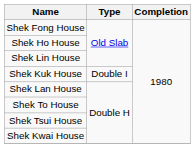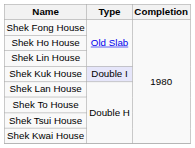(110, 74) no background -> (110, 74) lavender background
